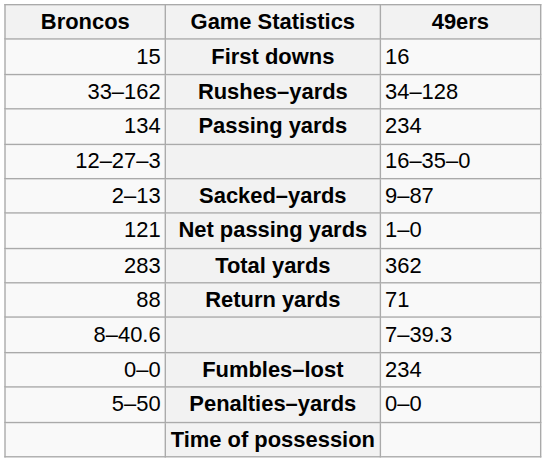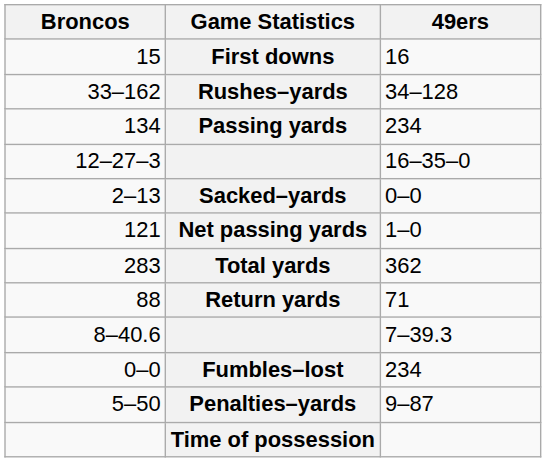(409, 195) 9–87 -> (403, 195) 0–0
(403, 404) 0–0 -> (409, 404) 9–87
